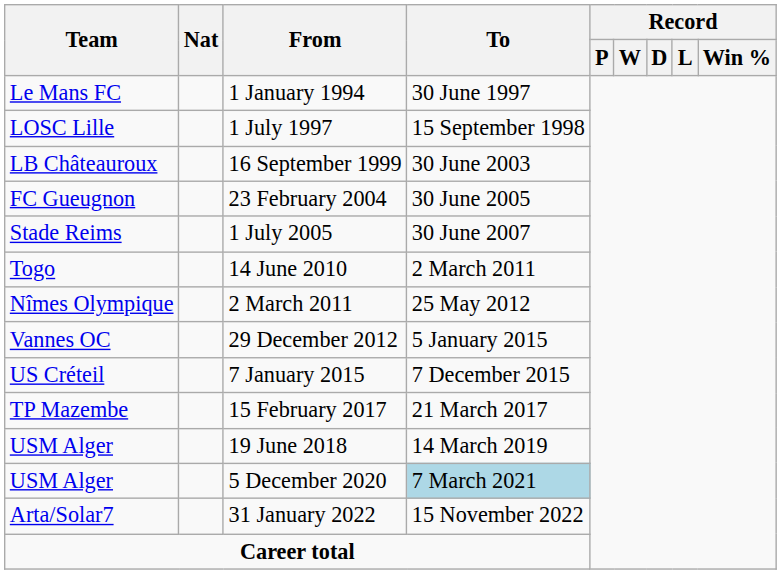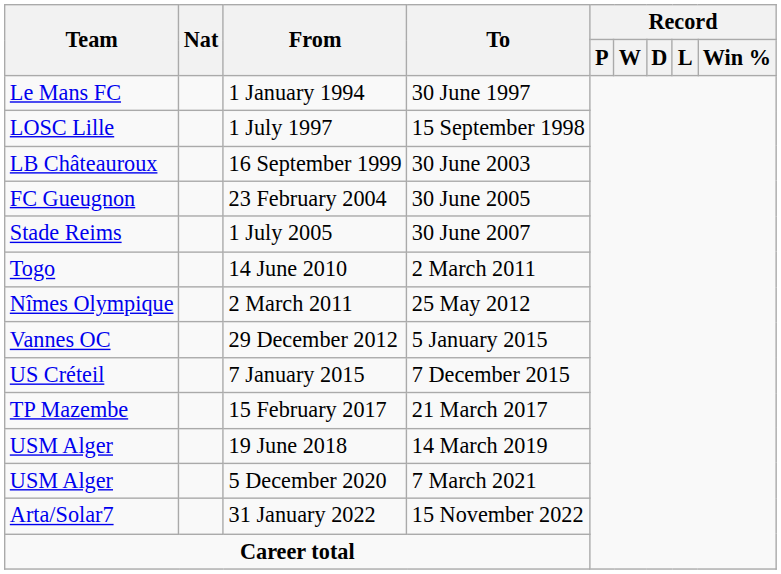(474, 480) lightblue background -> (474, 480) no background
